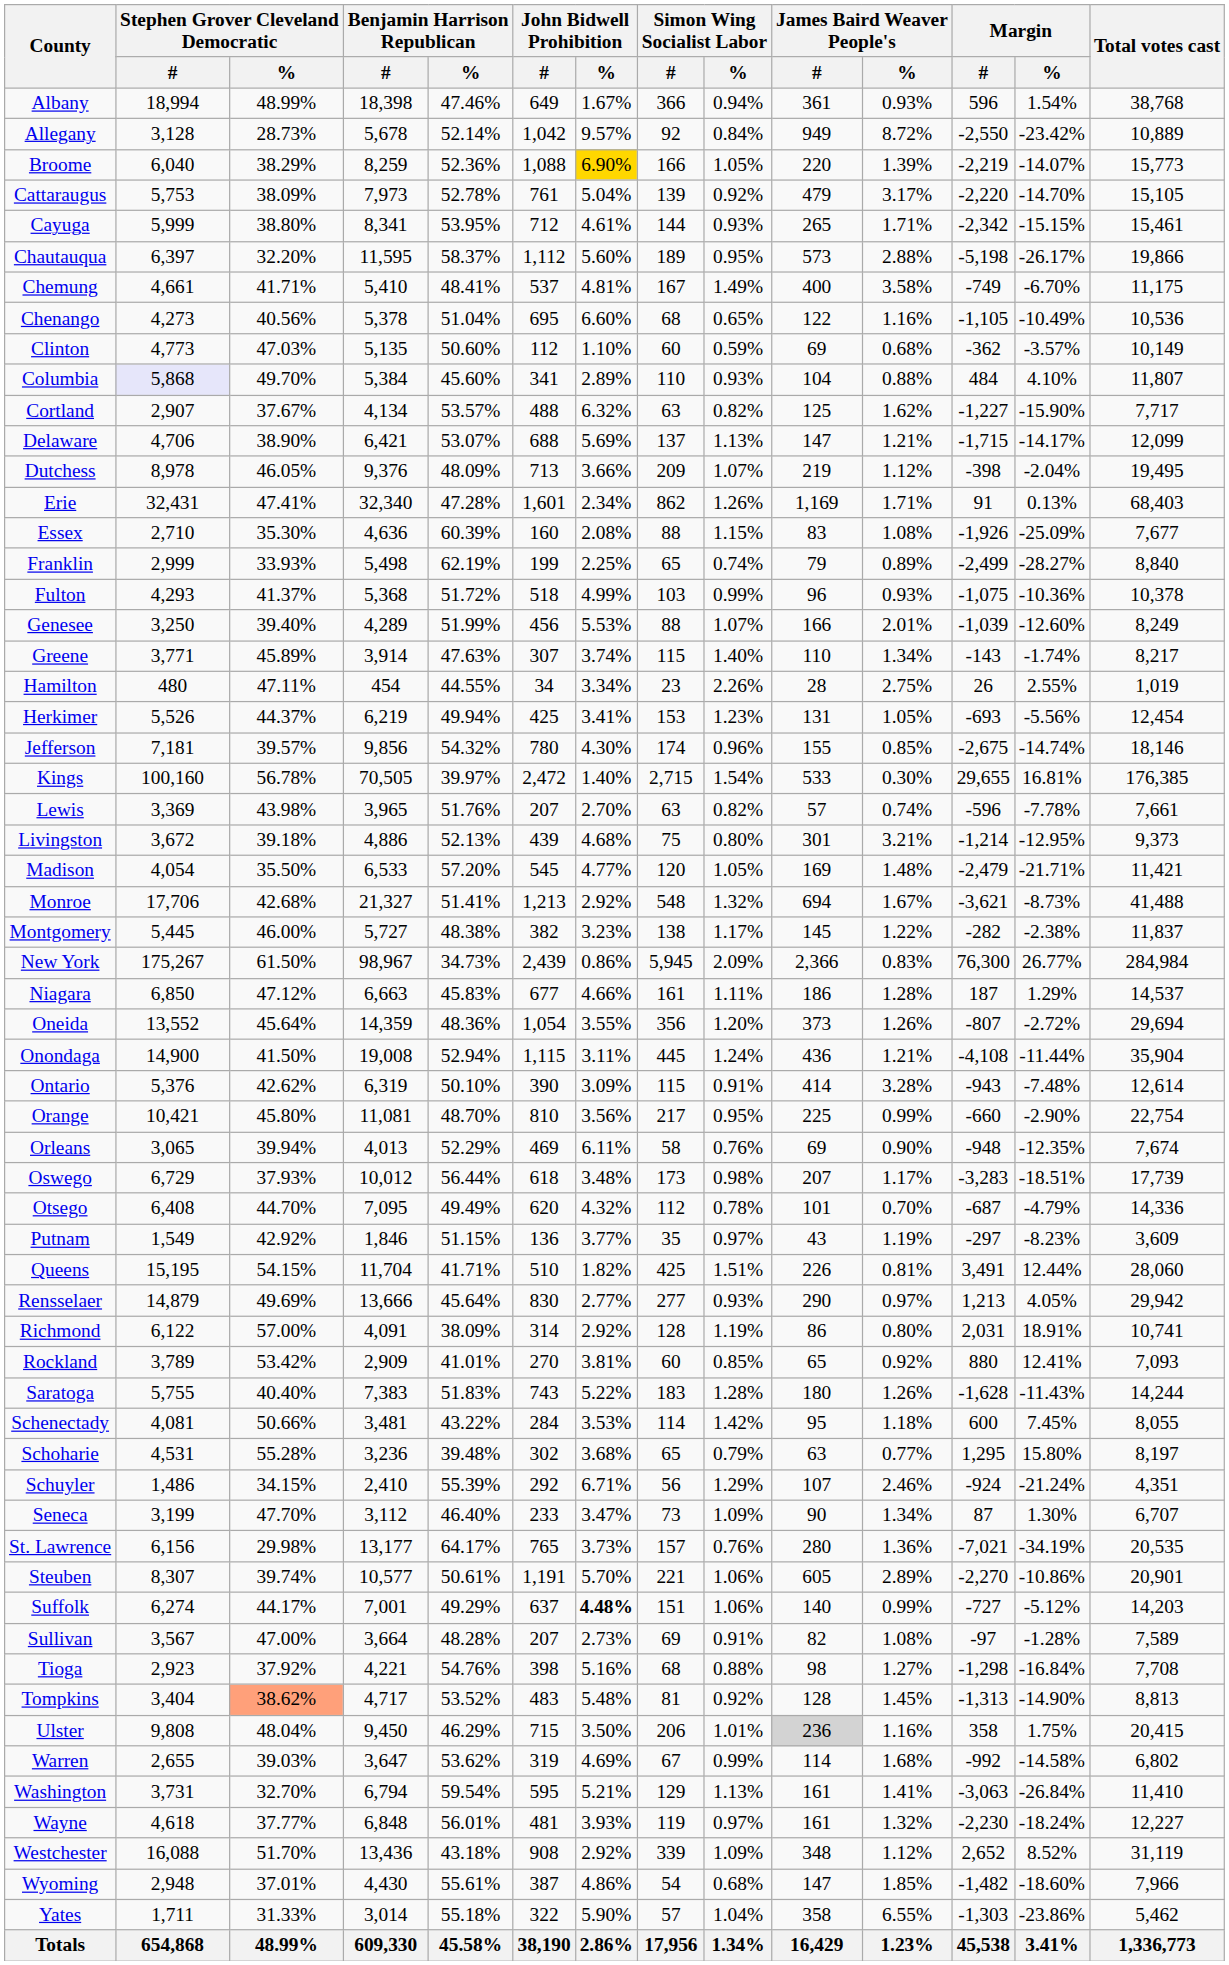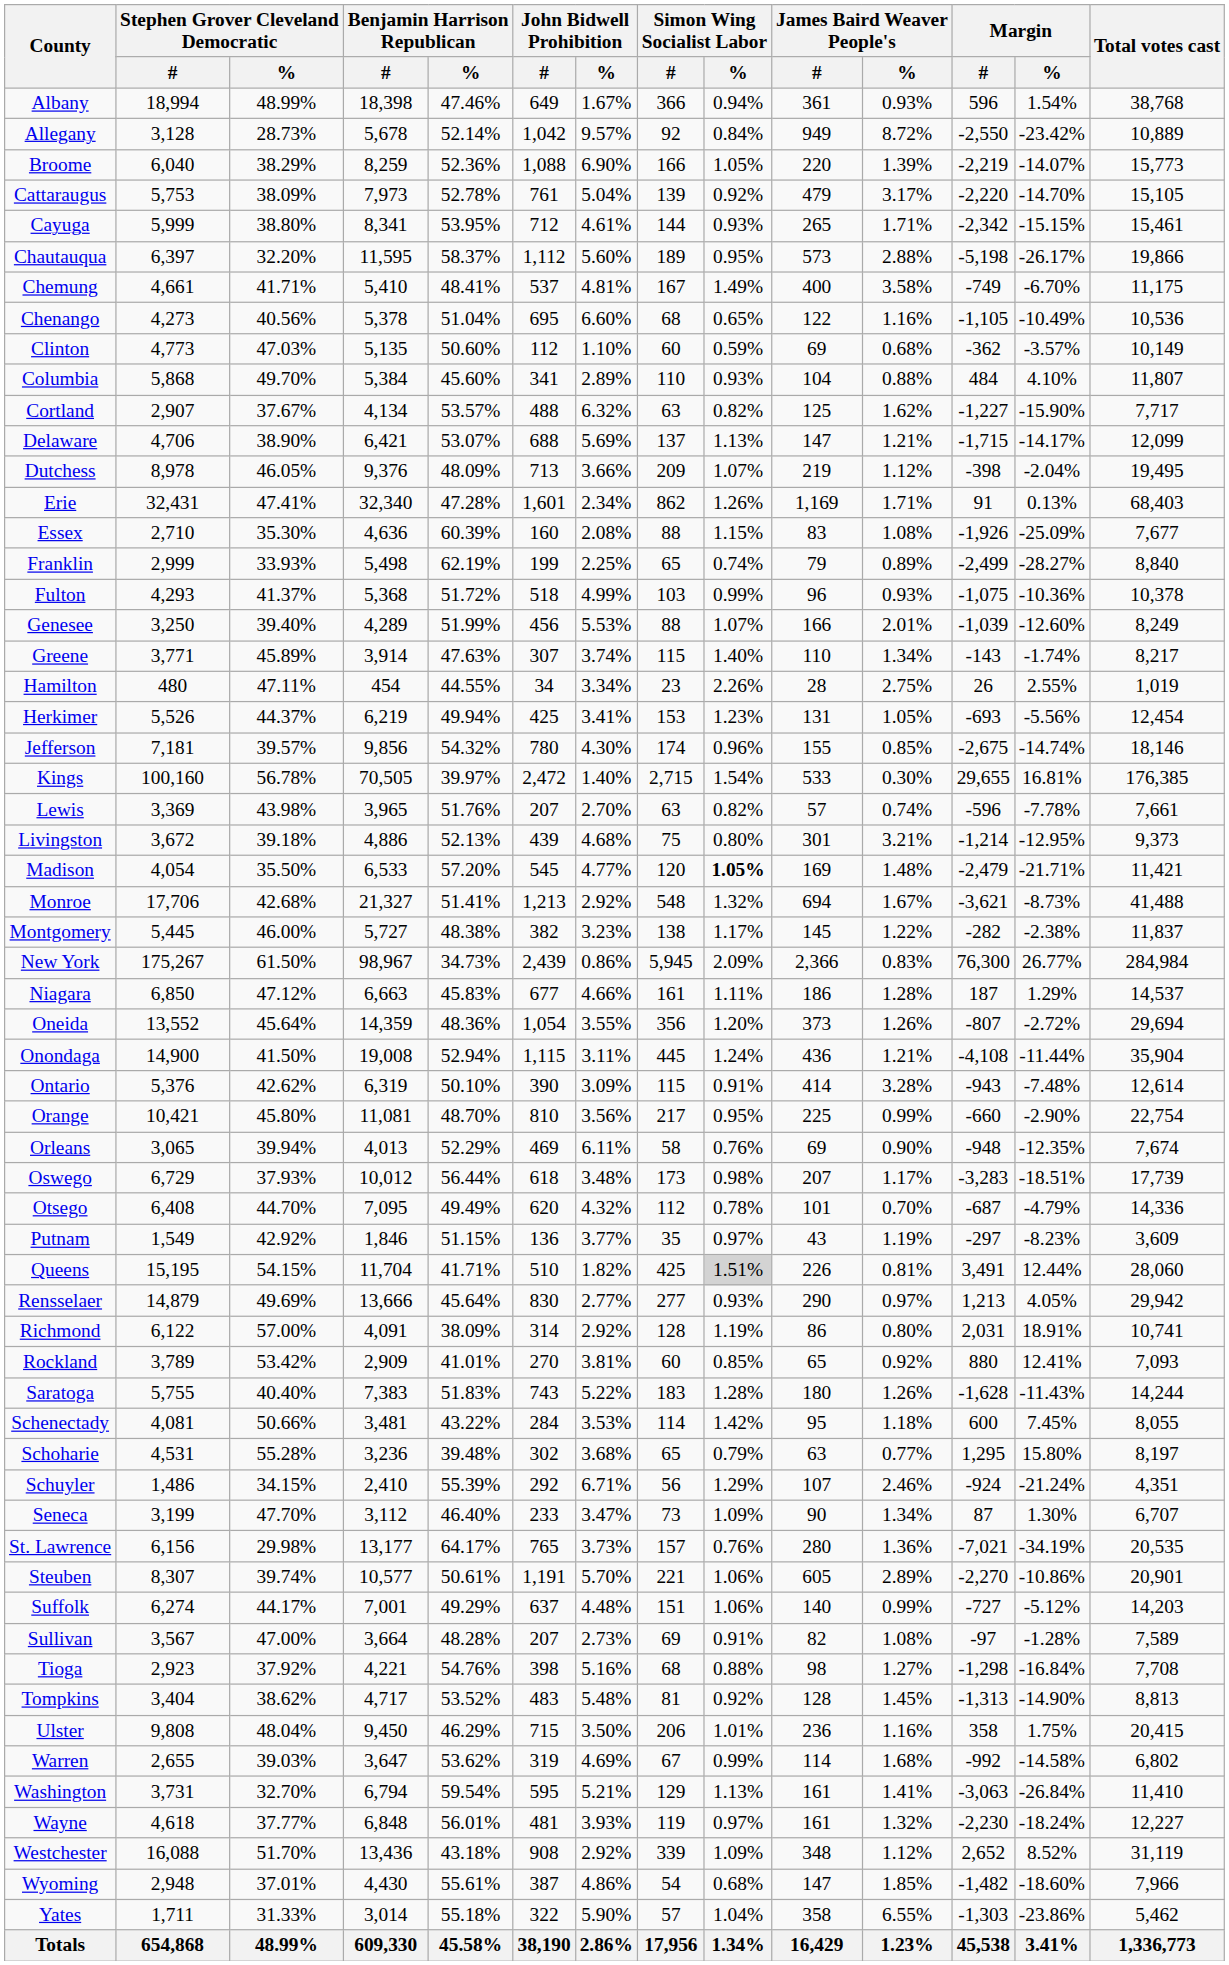(606, 164) gold background -> (606, 164) no background
(173, 379) lavender background -> (173, 379) no background
(738, 870) normal -> (738, 870) bold
(738, 1269) no background -> (738, 1269) lightgrey background
(606, 1607) bold -> (606, 1607) normal
(286, 1699) lightsalmon background -> (286, 1699) no background
(817, 1730) lightgrey background -> (817, 1730) no background
